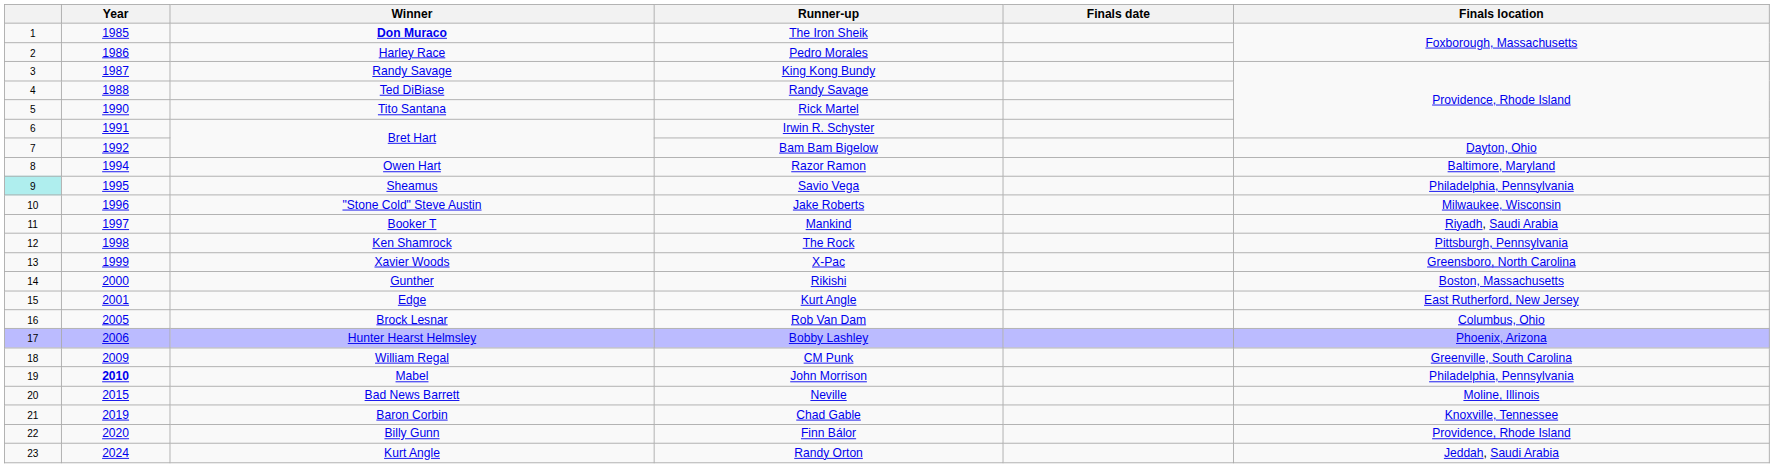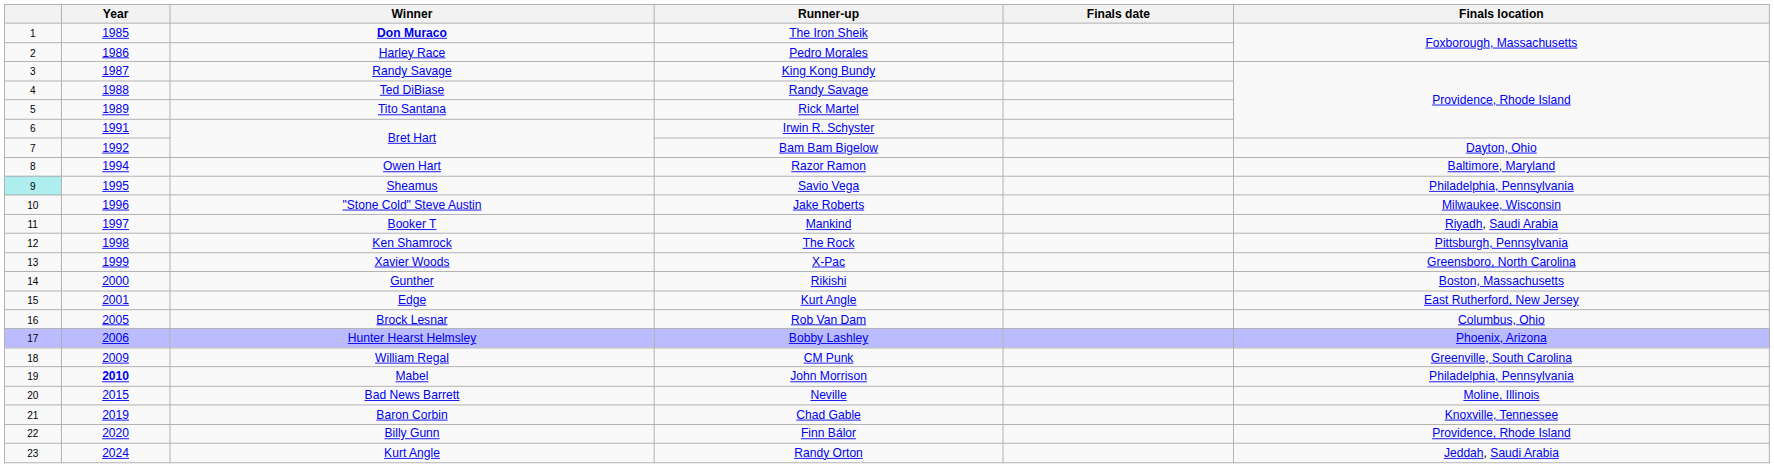(116, 109) 1990 -> (116, 109) 1989
